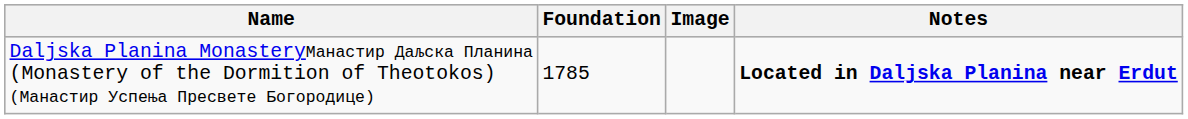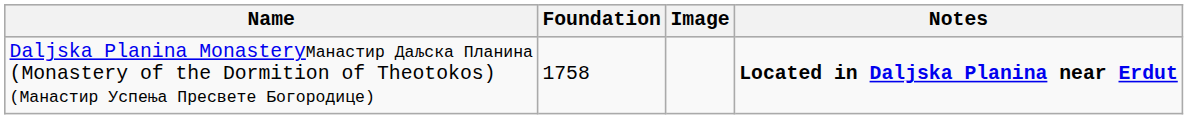(566, 75) 1785 -> (566, 75) 1758
